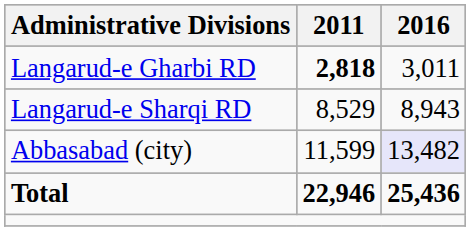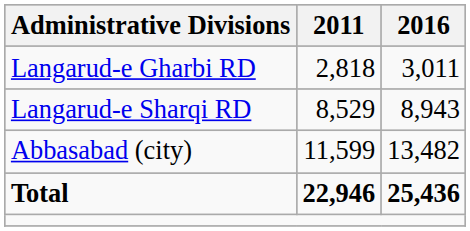(345, 67) bold -> (345, 67) normal
(424, 151) lavender background -> (424, 151) no background
